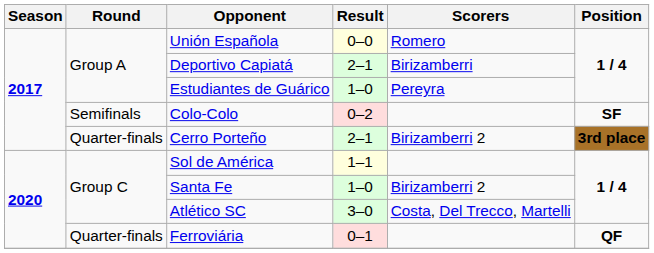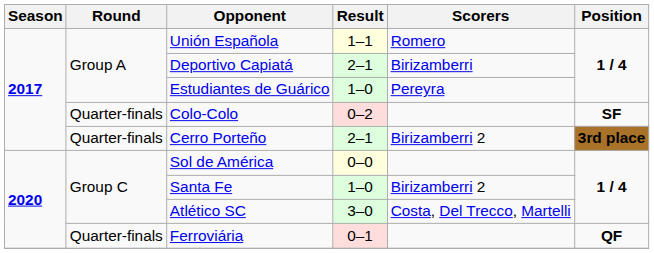(360, 41) 0–0 -> (360, 41) 1–1
(105, 114) Semifinals -> (116, 114) Quarter-finals
(360, 162) 1–1 -> (360, 162) 0–0
